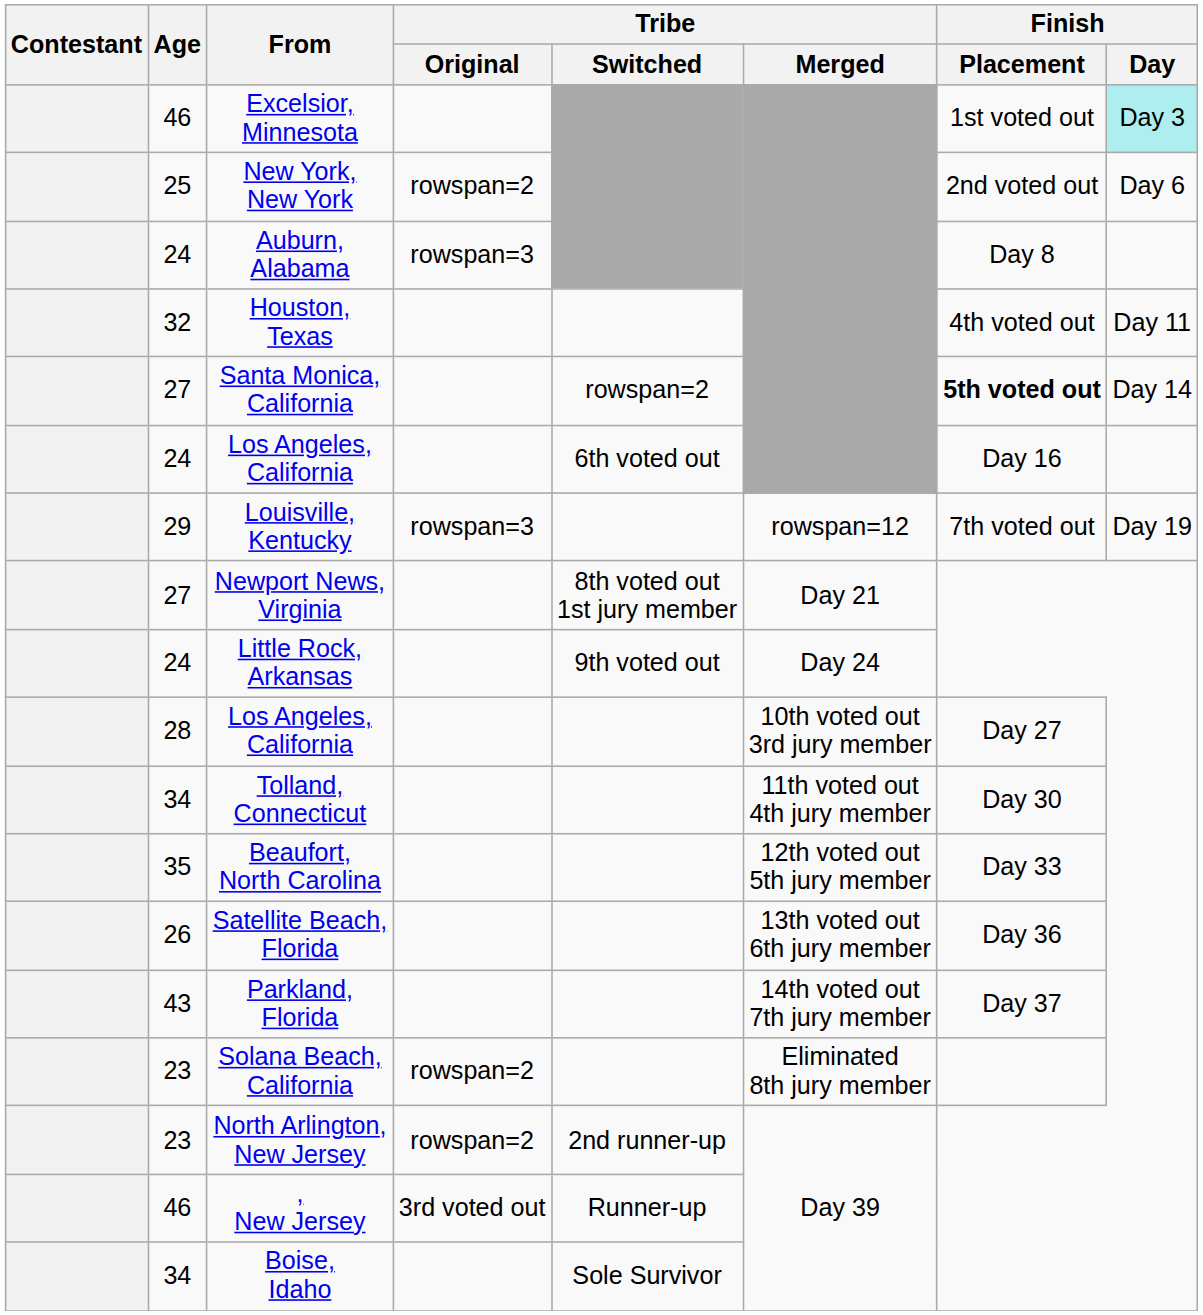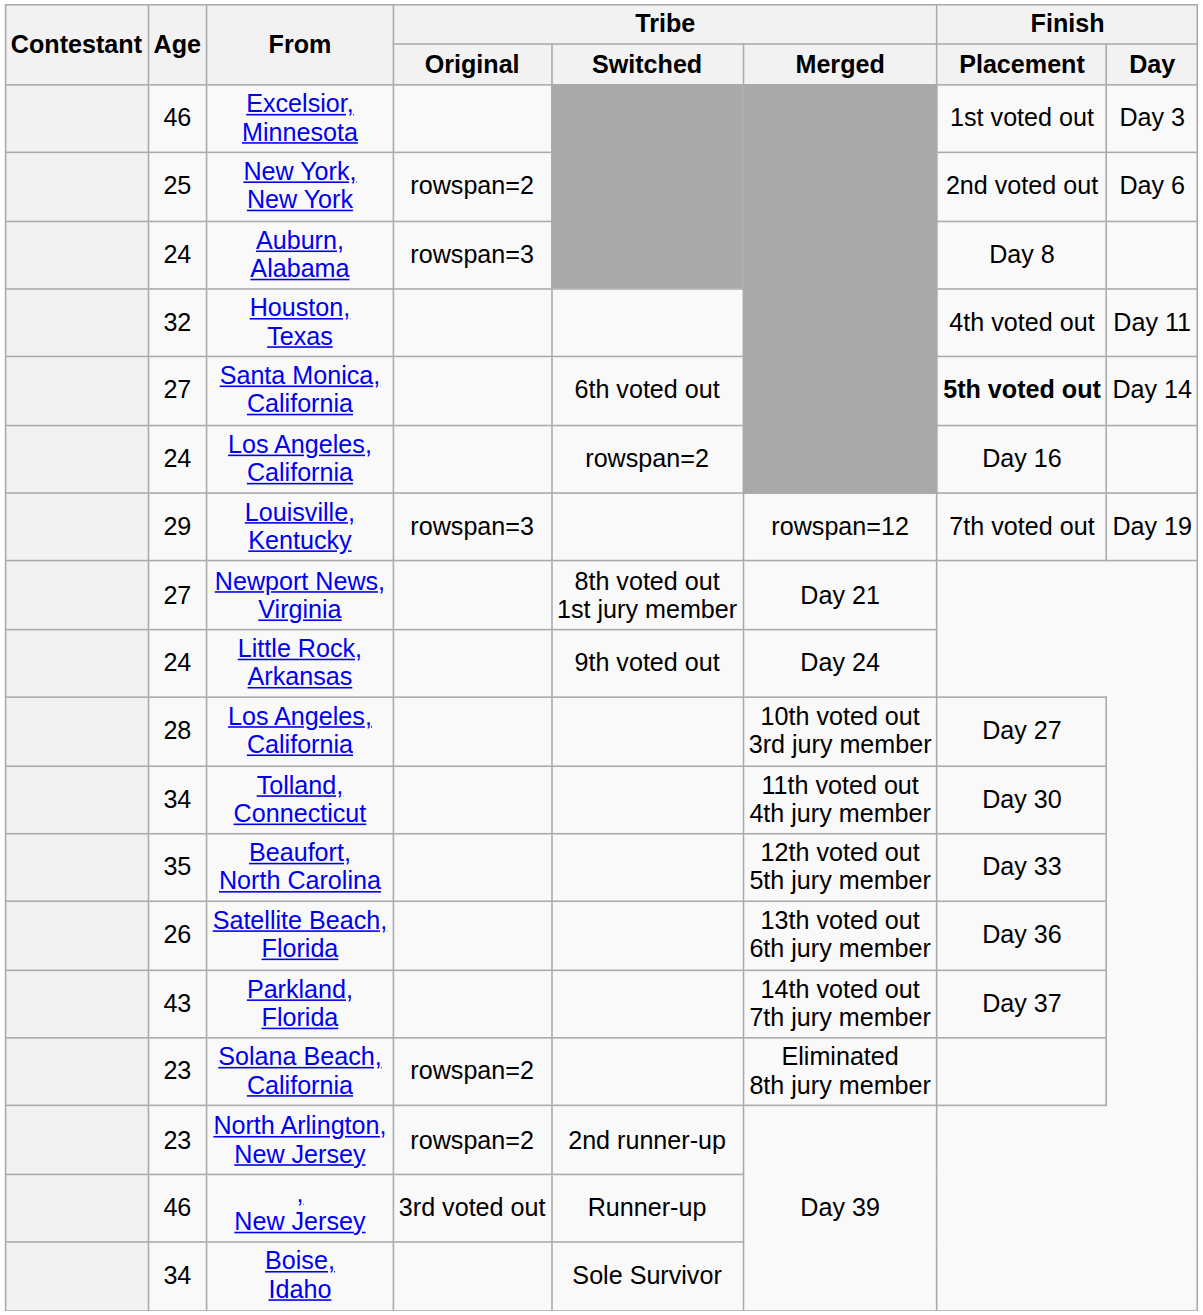(1152, 118) paleturquoise background -> (1152, 118) no background
(647, 390) rowspan=2 -> (647, 390) 6th voted out
(647, 458) 6th voted out -> (647, 458) rowspan=2
